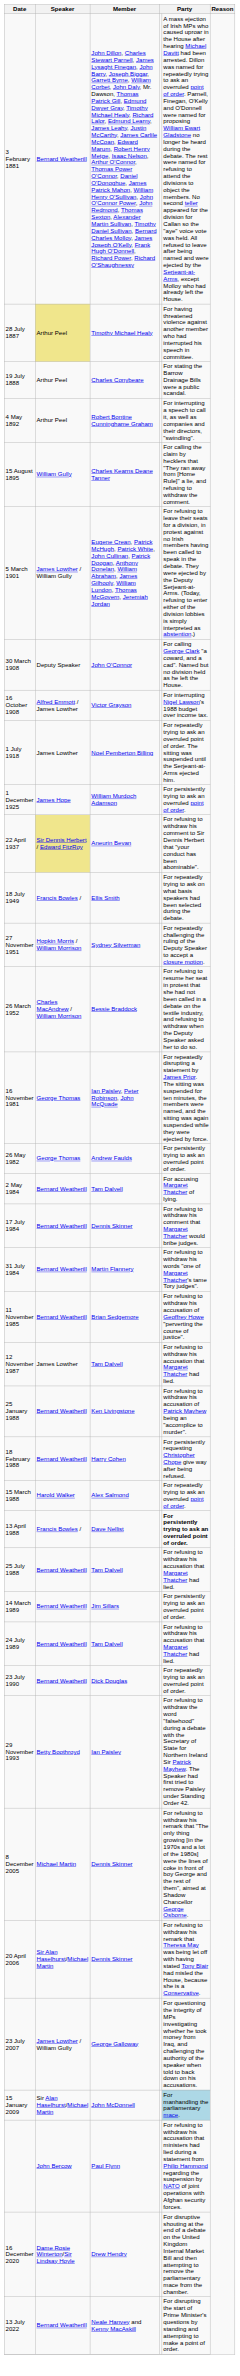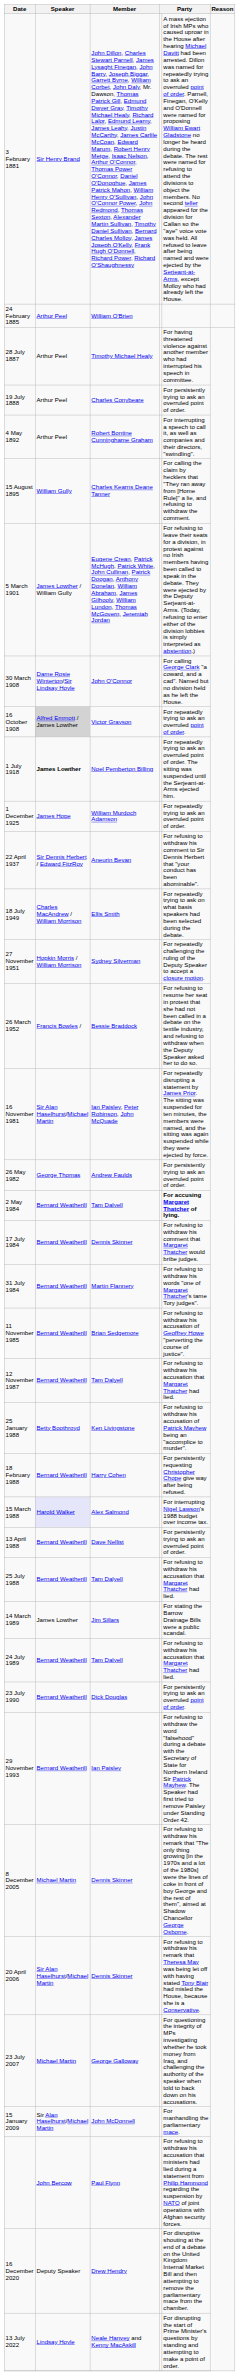(62, 159) Bernard Weatherill -> (58, 159) Sir Henry Brand
+ row: (18, 315)
(52, 333) khaki background -> (52, 356) no background
(183, 380) For stating the Barrow Drainage Bills were a public scandal. -> (184, 400) For persistently trying to ask an overruled point of order.
(58, 665) Deputy Speaker -> (56, 681) Dame Rosie Winterton/Sir Lindsay Hoyle
(58, 705) no background -> (58, 722) lightgrey background
(186, 705) For interrupting Nigel Lawson's 1988 budget over income tax. -> (184, 722) For repeatedly trying to ask an overruled point of order.
(57, 752) normal -> (59, 769) bold
(184, 800) For persistently trying to ask an overruled point of order. -> (184, 816) For repeatedly trying to ask an overruled point of order.
(62, 843) khaki background -> (62, 860) no background
(59, 898) Francis Bowles / -> (59, 914) Charles MacAndrew / William Morrison
(59, 1009) Charles MacAndrew / William Morrison -> (59, 1026) Francis Bowles /
(58, 1097) George Thomas -> (62, 1114) Sir Alan Haselhurst/Michael Martin
(181, 1189) normal -> (182, 1205) bold
(57, 1364) James Lowther -> (62, 1380) Bernard Weatherill
(62, 1411) Bernard Weatherill -> (58, 1428) Betty Boothroyd
(56, 1495) no background -> (56, 1512) lavender background
(184, 1495) For repeatedly trying to ask an overruled point of order. -> (186, 1512) For interrupting Nigel Lawson's 1988 budget over income tax.
(59, 1529) Francis Bowles / -> (62, 1542) Bernard Weatherill
(186, 1529) bold -> (184, 1542) normal
(62, 1606) Bernard Weatherill -> (57, 1620) James Lowther
(184, 1606) For persistently trying to ask an overruled point of order. -> (183, 1620) For stating the Barrow Drainage Bills were a public scandal.
(184, 1680) For repeatedly trying to ask an overruled point of order. -> (184, 1697) For persistently trying to ask an overruled point of order.
(58, 1752) Betty Boothroyd -> (62, 1768) Bernard Weatherill
(59, 2044) James Lowther / William Gully -> (56, 2060) Michael Martin
(186, 2105) lightblue background -> (186, 2121) no background
(56, 2254) Dame Rosie Winterton/Sir Lindsay Hoyle -> (58, 2271) Deputy Speaker
(62, 2325) Bernard Weatherill -> (56, 2342) Lindsay Hoyle
